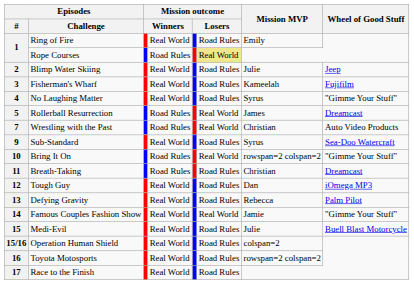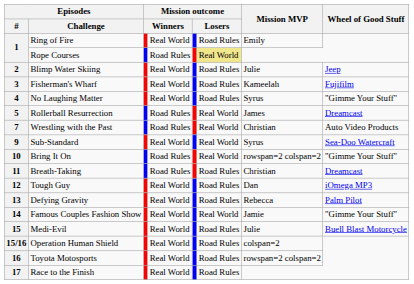(219, 142) Road Rules -> (219, 142) Real World
